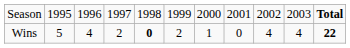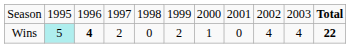(59, 33) no background -> (59, 33) paleturquoise background
(89, 33) normal -> (89, 33) bold
(149, 33) bold -> (149, 33) normal
